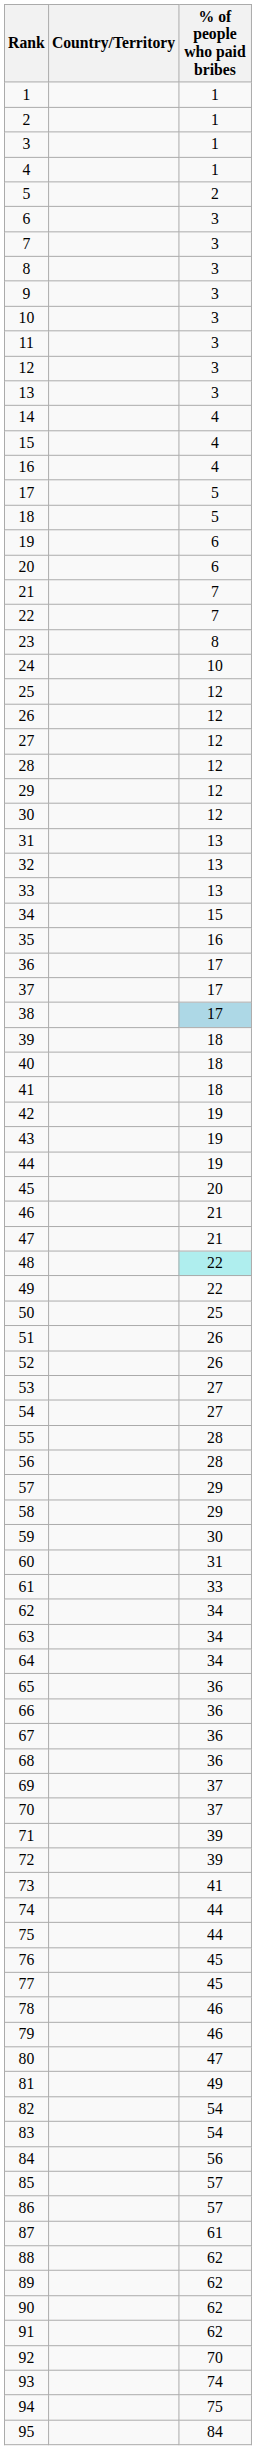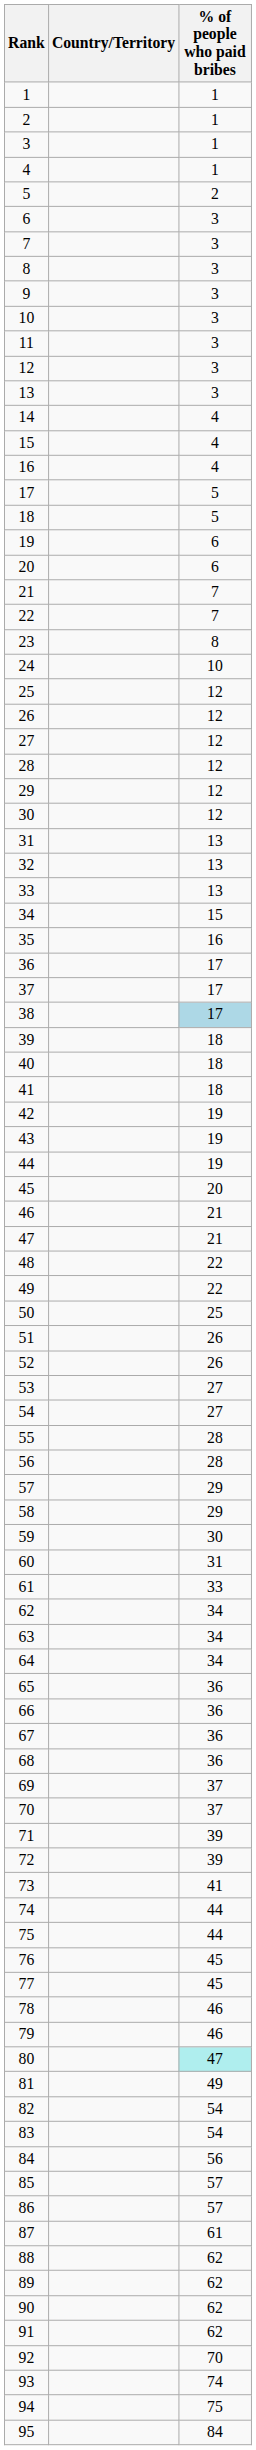(215, 1263) paleturquoise background -> (215, 1263) no background
(215, 2059) no background -> (215, 2059) paleturquoise background
